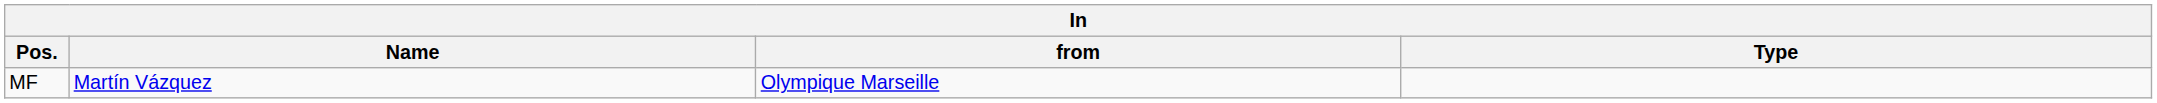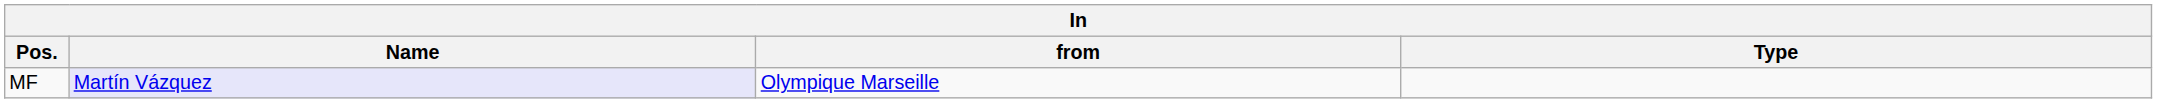(143, 83) no background -> (143, 83) lavender background
